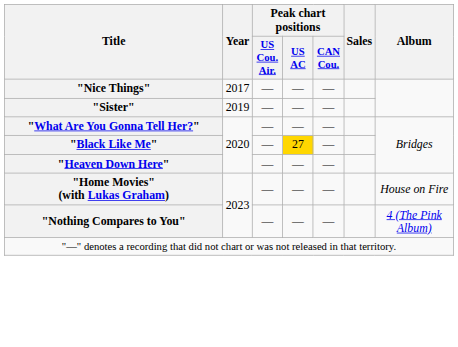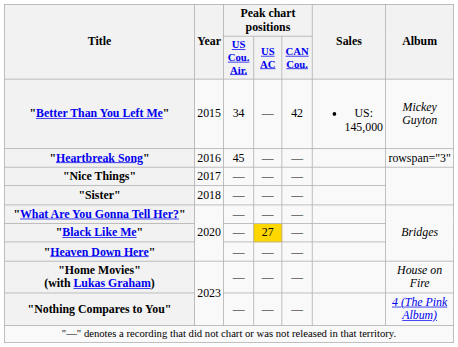+ row: (99, 113)
+ row: (99, 157)
(238, 107) 2019 -> (209, 195) 2018
